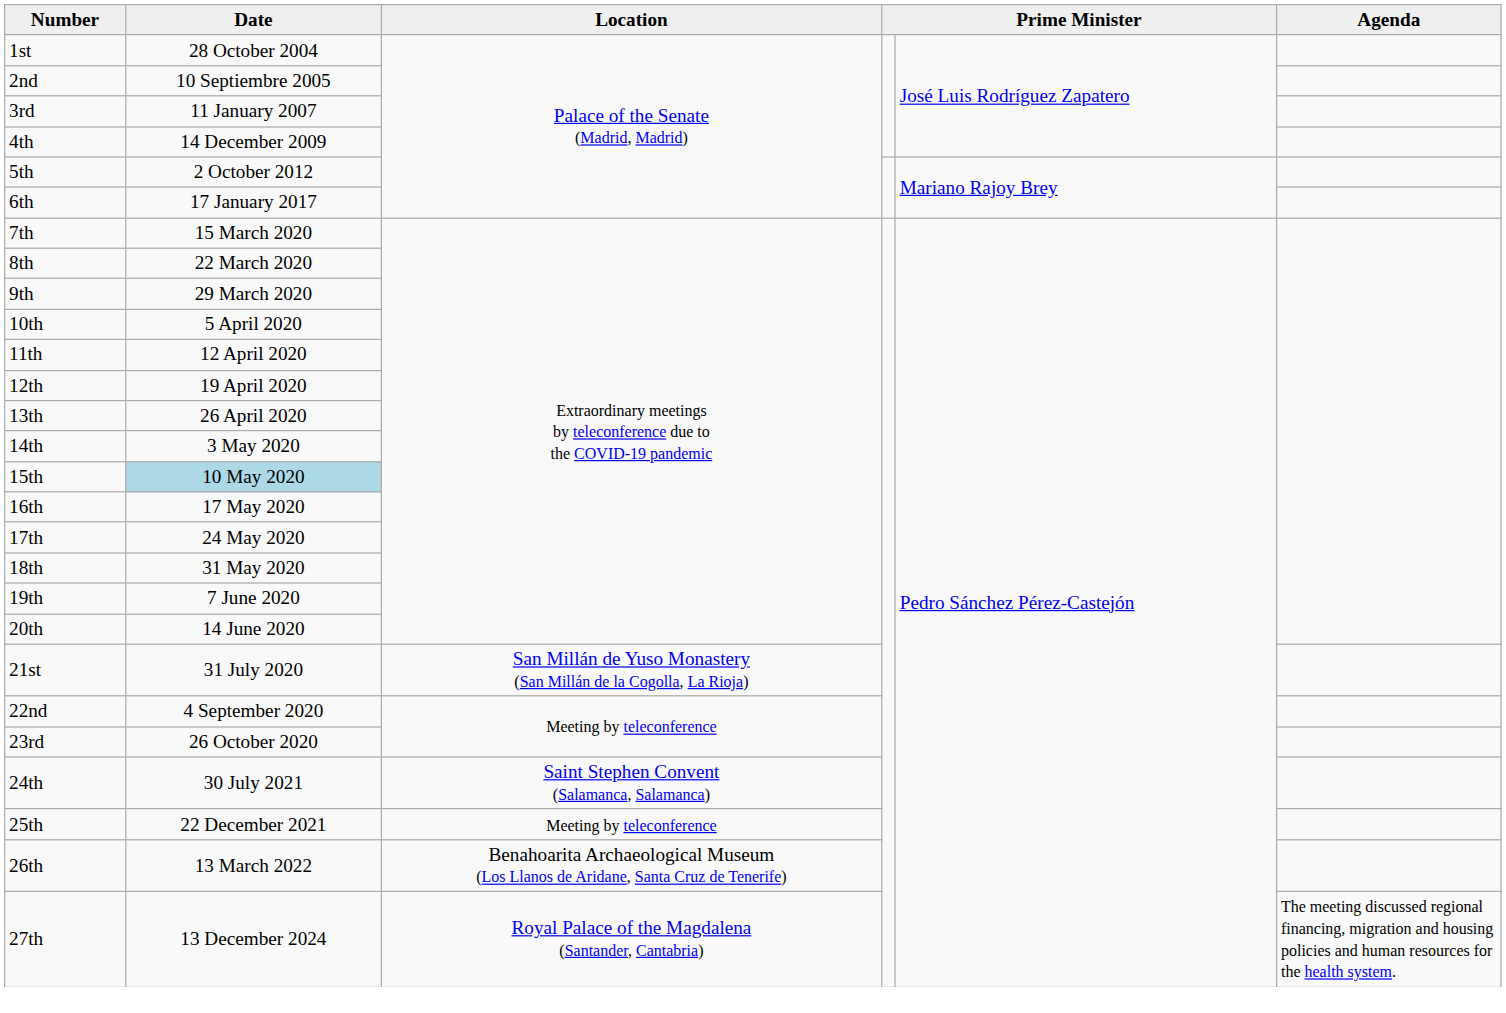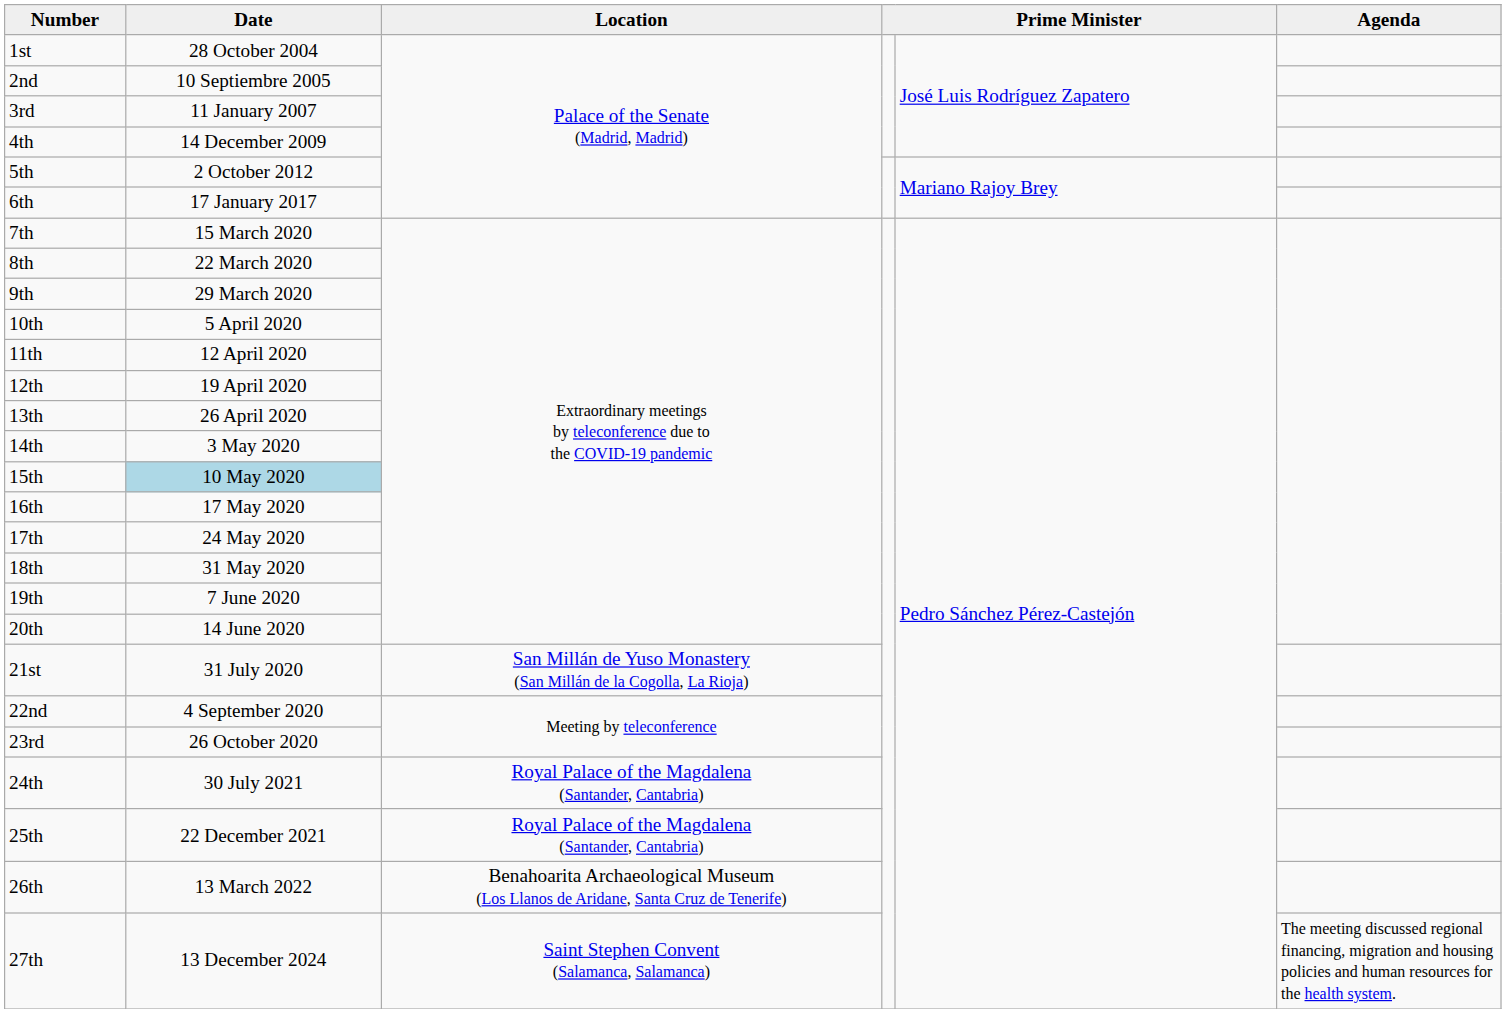(631, 782) Saint Stephen Convent (Salamanca, Salamanca) -> (631, 782) Royal Palace of the Magdalena (Santander, Cantabria)
(631, 825) Meeting by teleconference -> (631, 834) Royal Palace of the Magdalena (Santander, Cantabria)
(631, 939) Royal Palace of the Magdalena (Santander, Cantabria) -> (631, 960) Saint Stephen Convent (Salamanca, Salamanca)
